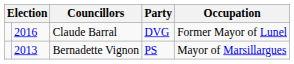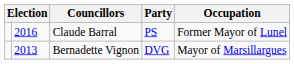(157, 31) DVG -> (151, 31) PS
(151, 50) PS -> (157, 50) DVG
